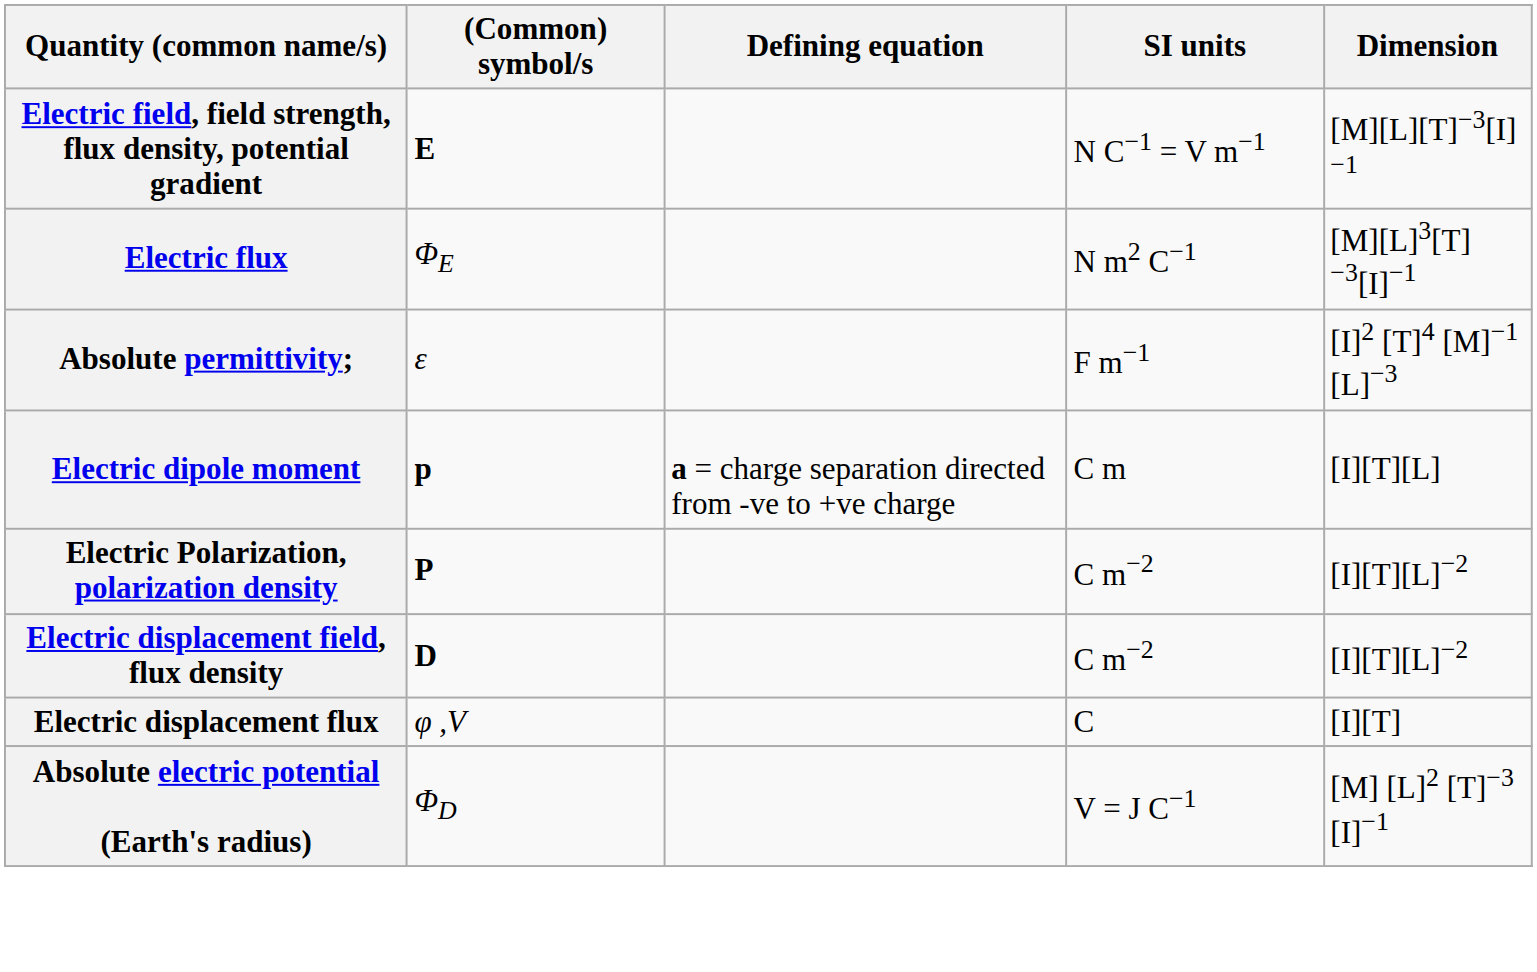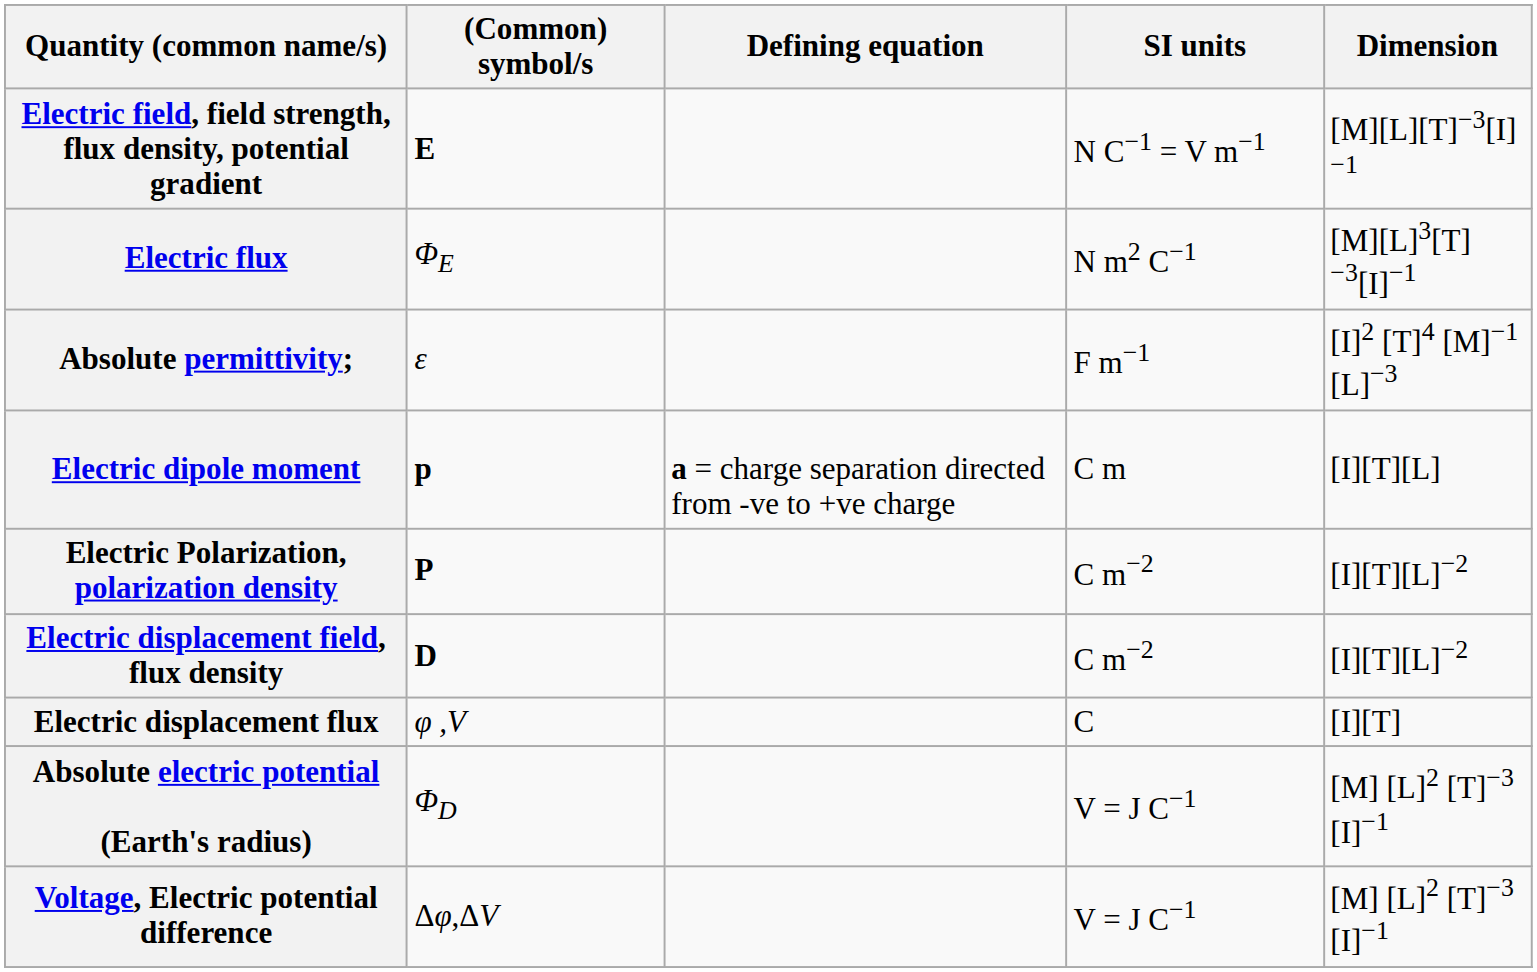+ row: (206, 915)
